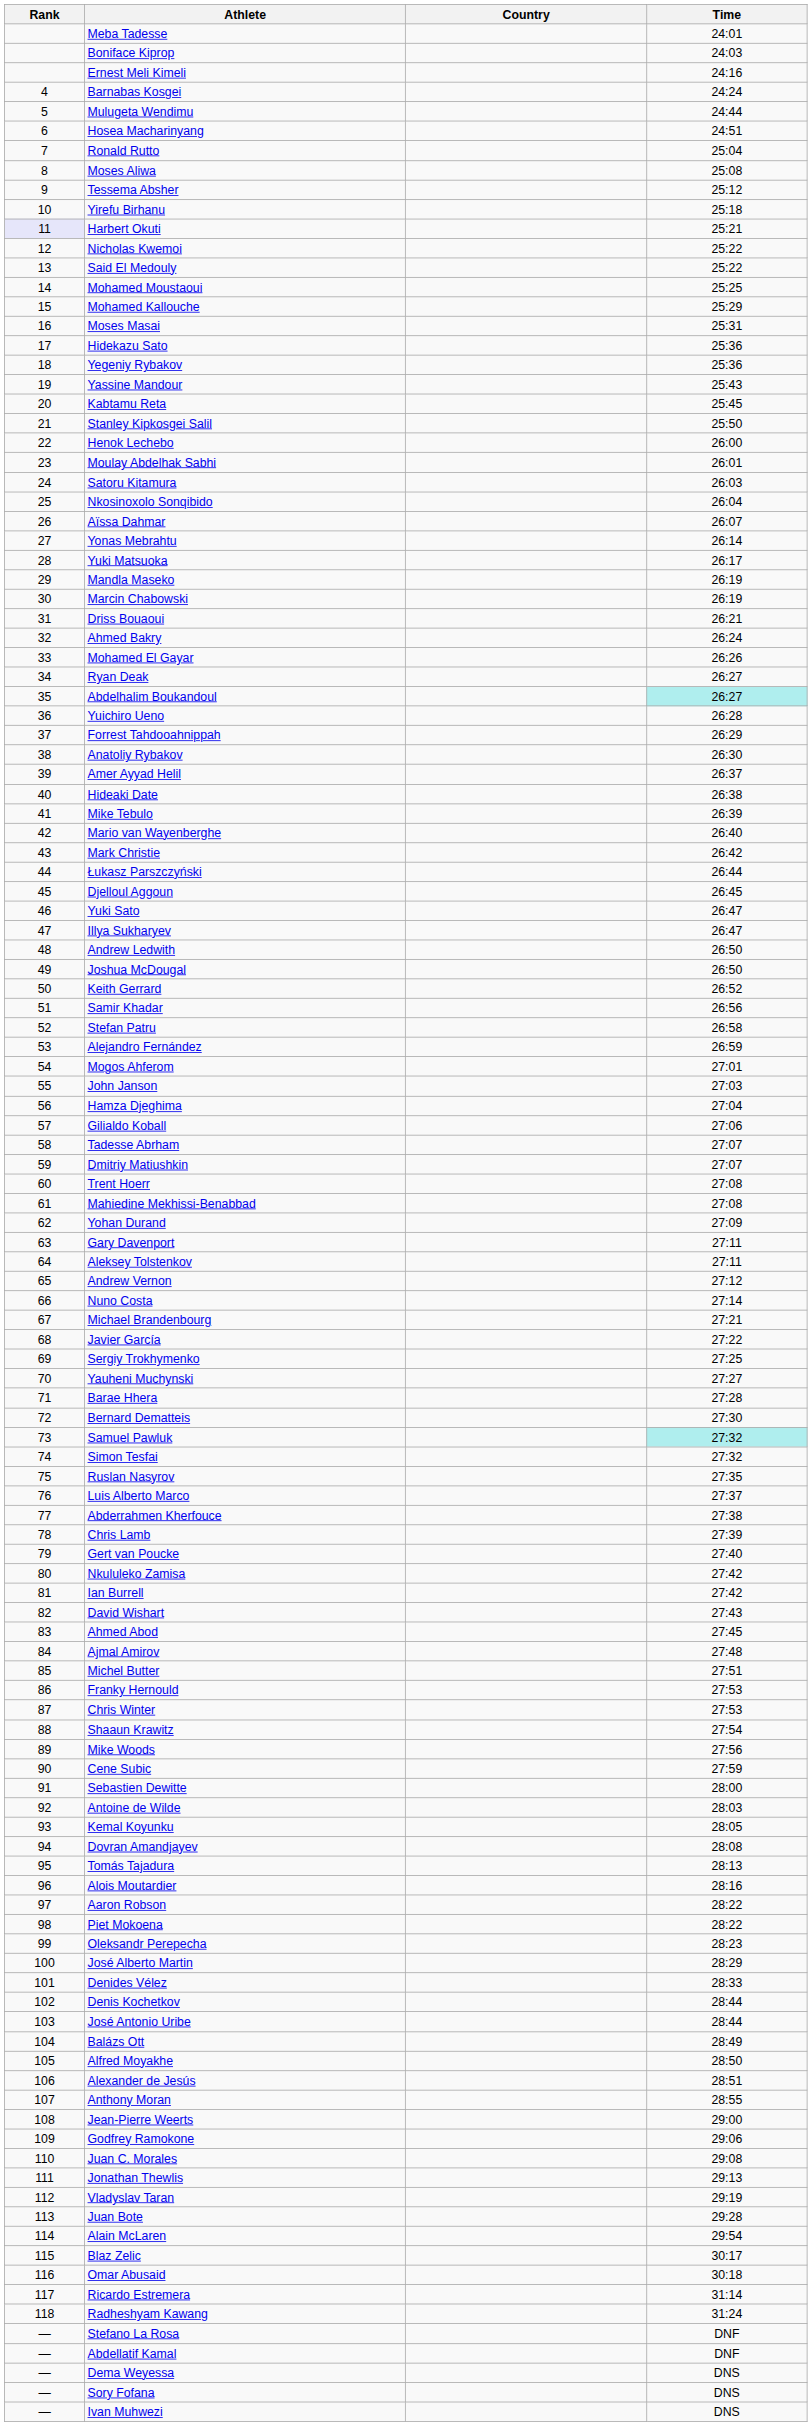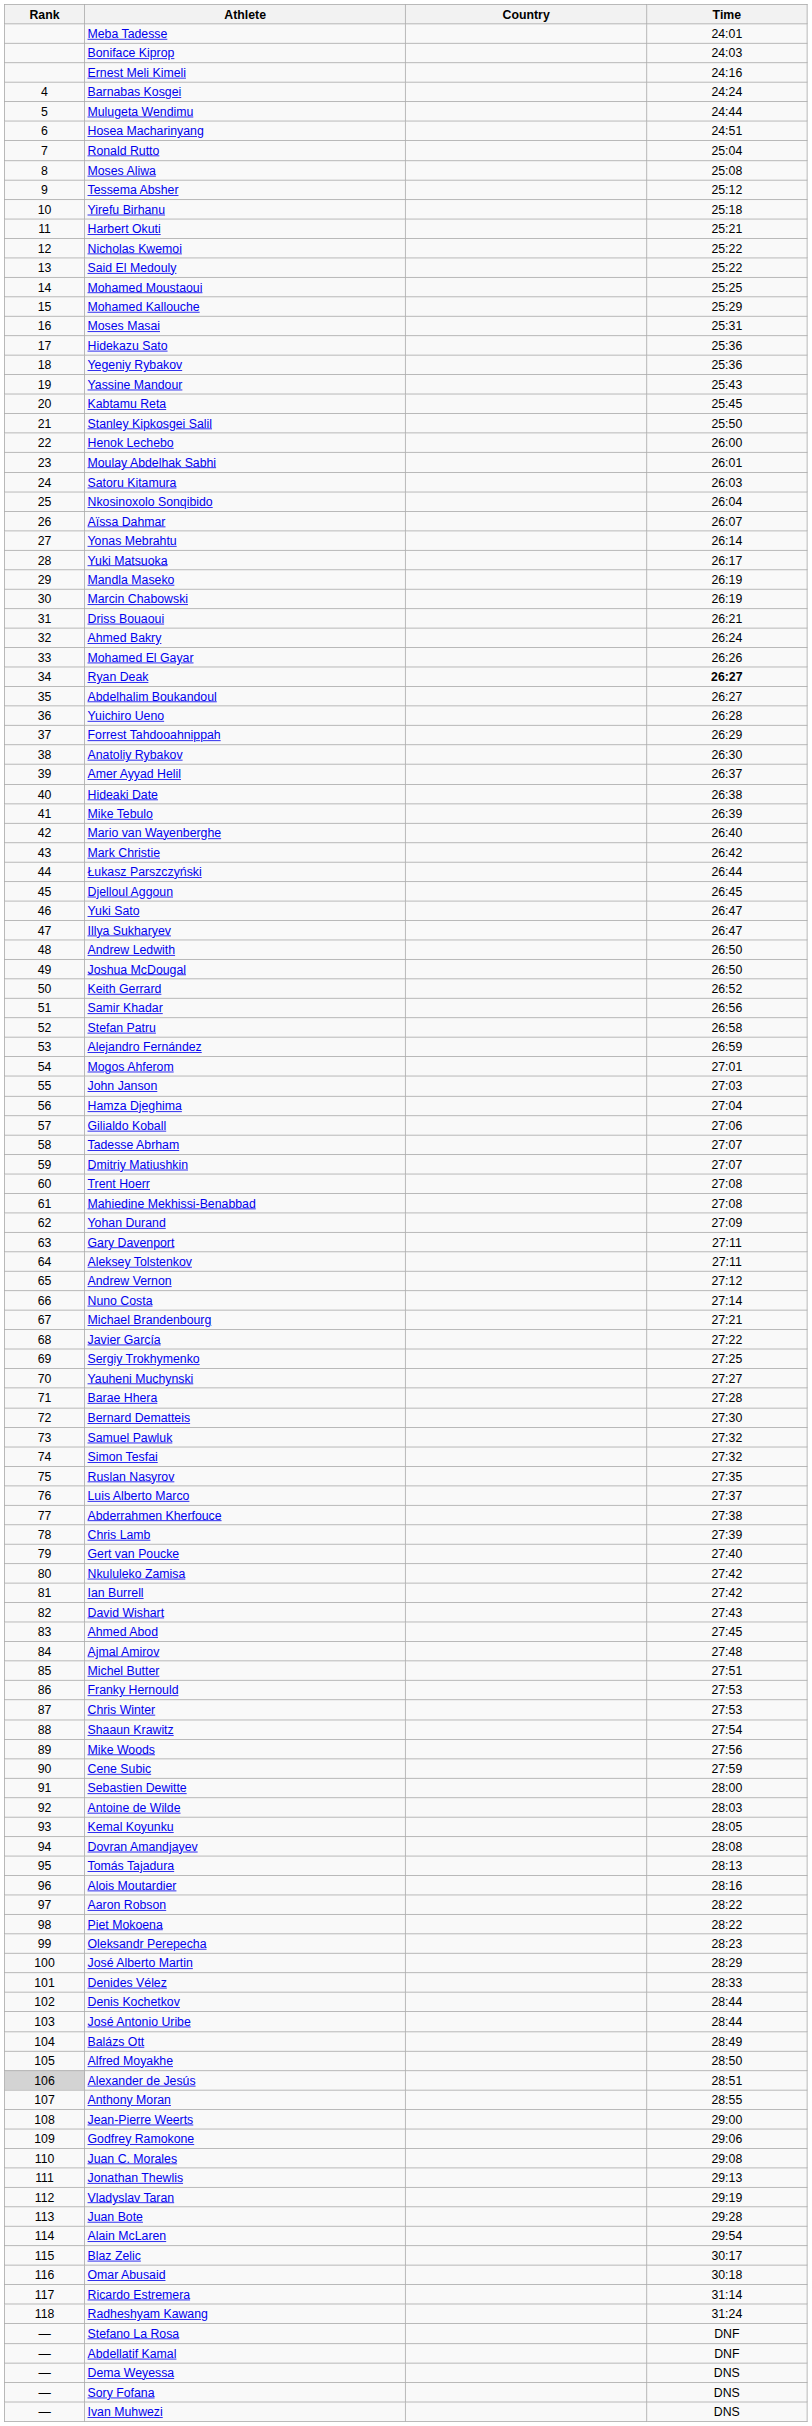(45, 229) lavender background -> (45, 229) no background
(727, 677) normal -> (727, 677) bold
(727, 697) paleturquoise background -> (727, 697) no background
(727, 1437) paleturquoise background -> (727, 1437) no background
(45, 2080) no background -> (45, 2080) lightgrey background
